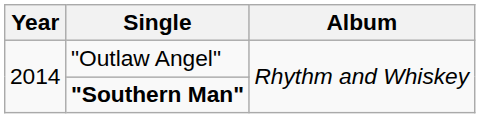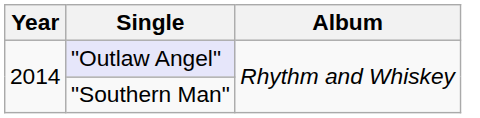(146, 58) no background -> (146, 58) lavender background
(157, 94) bold -> (150, 94) normal
